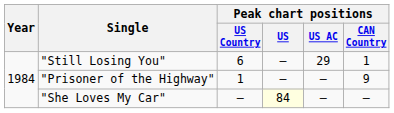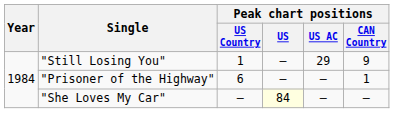(240, 61) 6 -> (240, 61) 1
(366, 61) 1 -> (366, 61) 9
(240, 79) 1 -> (240, 79) 6
(366, 79) 9 -> (366, 79) 1
